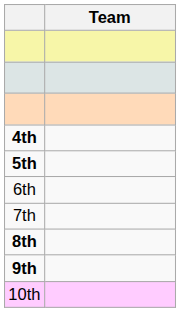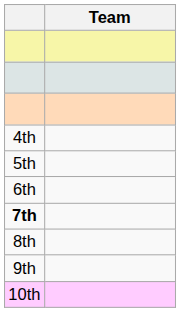(24, 137) bold -> (24, 137) normal
(24, 163) bold -> (24, 163) normal
(24, 215) normal -> (24, 215) bold
(24, 242) bold -> (24, 242) normal
(24, 268) bold -> (24, 268) normal
